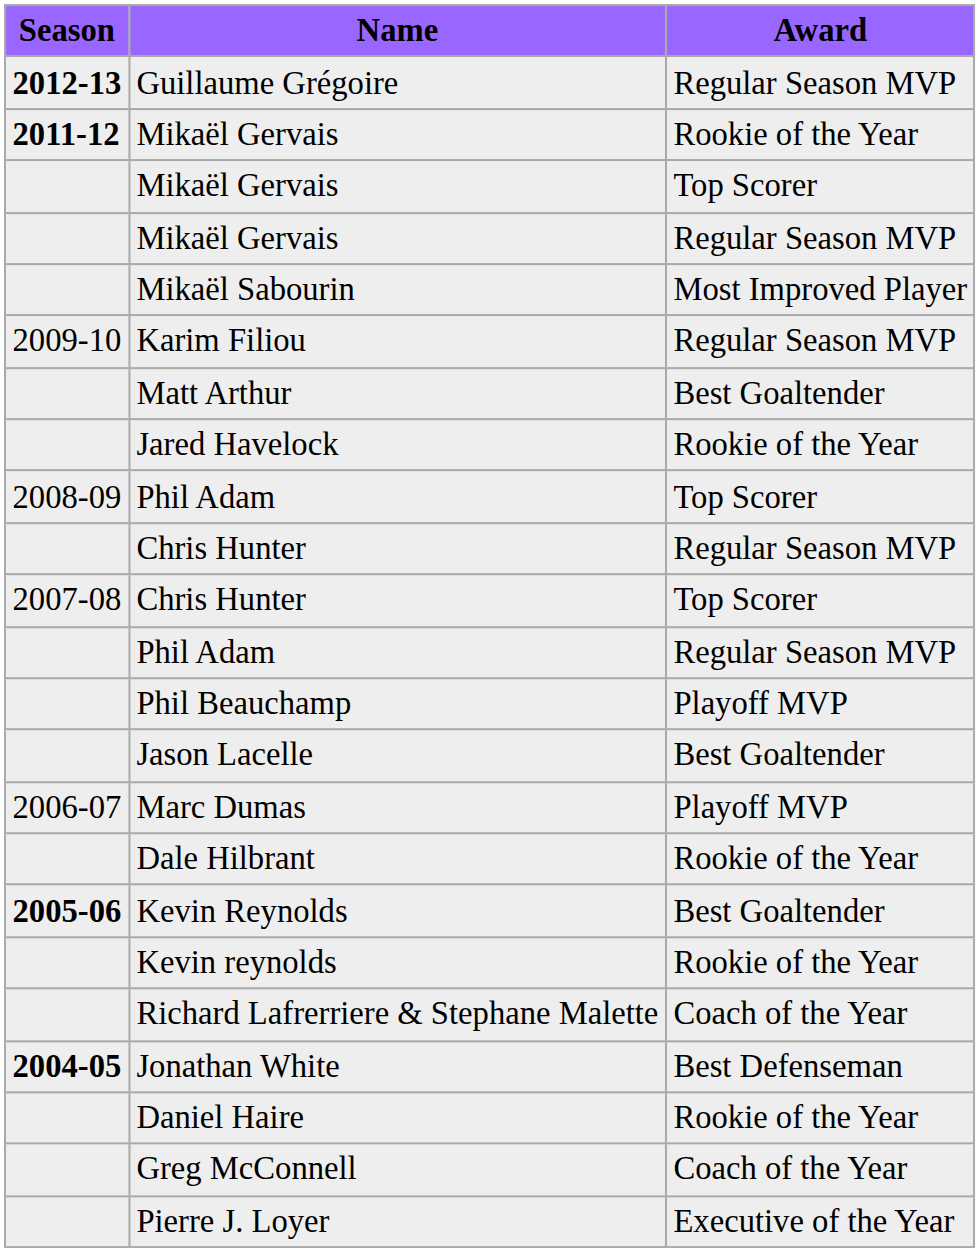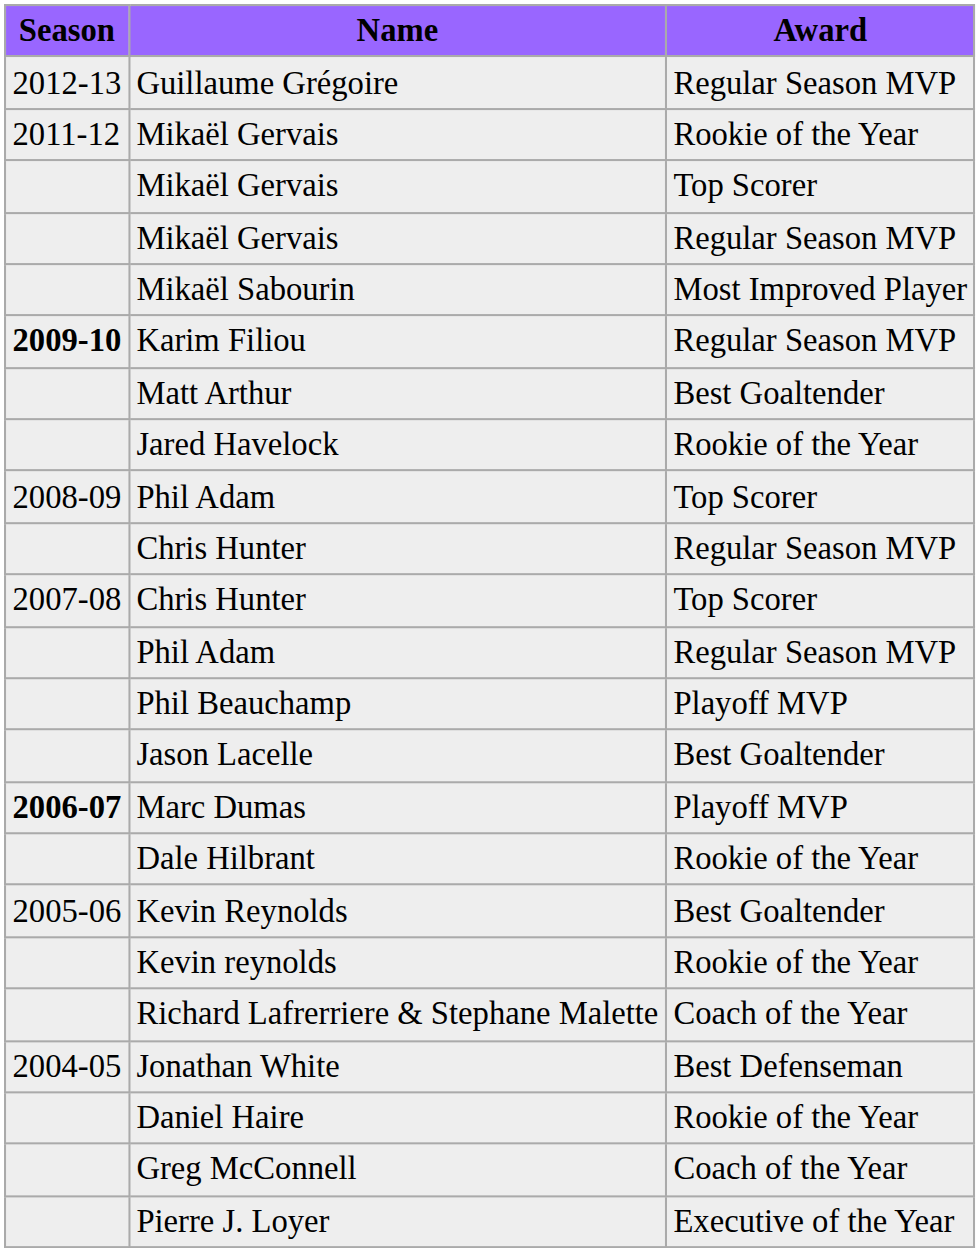(67, 82) bold -> (67, 82) normal
(66, 133) bold -> (66, 133) normal
(67, 340) normal -> (67, 340) bold
(67, 806) normal -> (67, 806) bold
(67, 910) bold -> (67, 910) normal
(67, 1065) bold -> (67, 1065) normal
